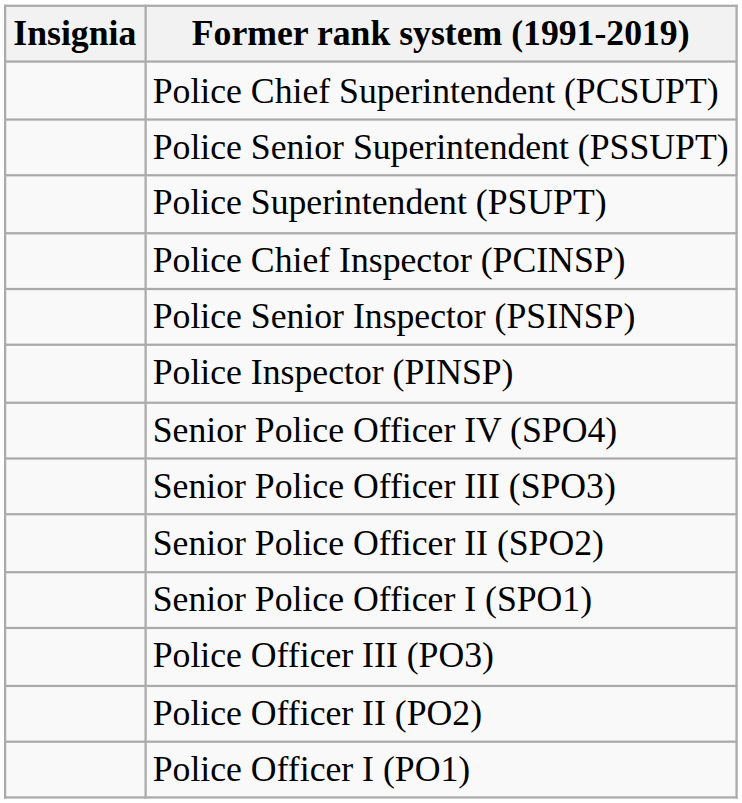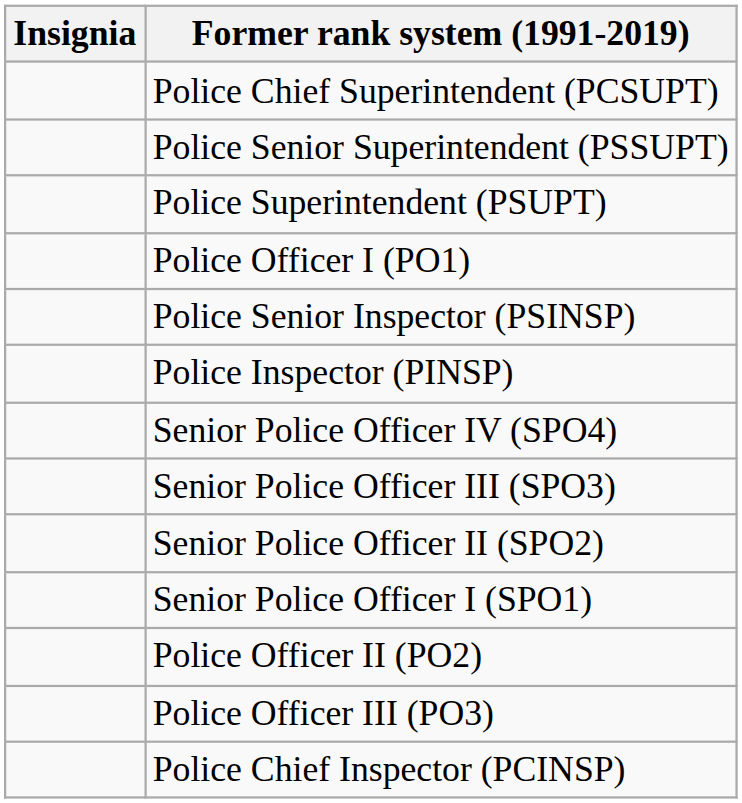rows swapped: (389, 259) <-> (311, 769)
rows swapped: (323, 655) <-> (317, 712)
